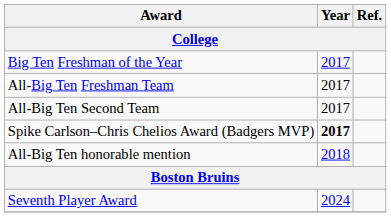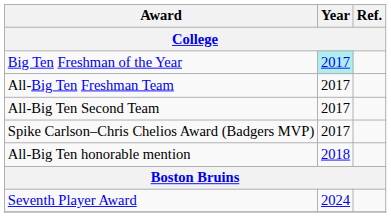(336, 62) no background -> (336, 62) paleturquoise background
(336, 131) bold -> (336, 131) normal
